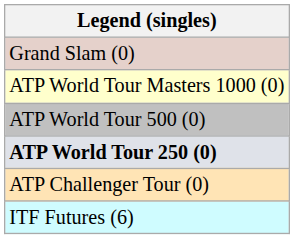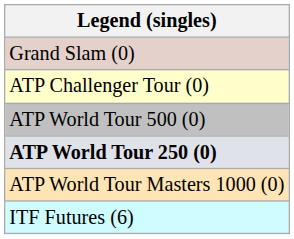(147, 85) ATP World Tour Masters 1000 (0) -> (109, 85) ATP Challenger Tour (0)
(109, 184) ATP Challenger Tour (0) -> (147, 184) ATP World Tour Masters 1000 (0)
